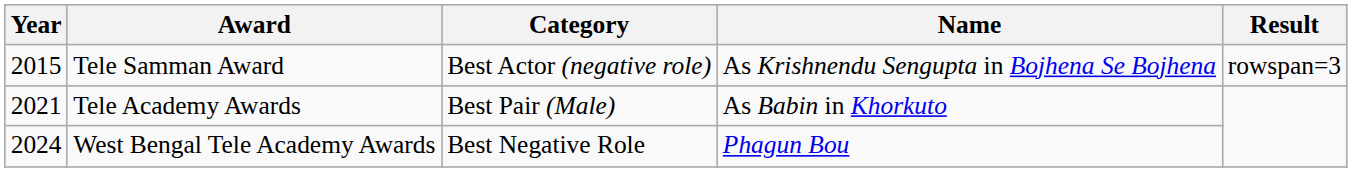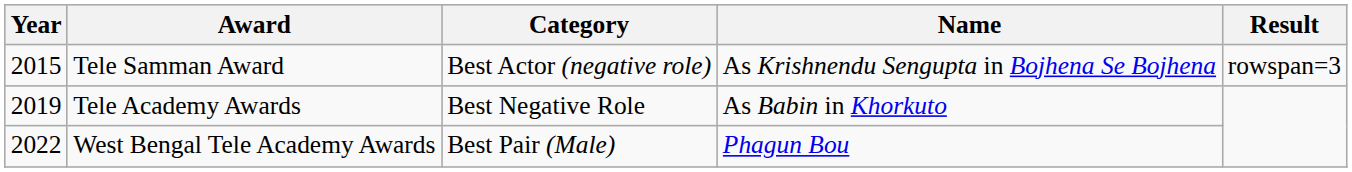(36, 105) 2021 -> (36, 105) 2019
(531, 105) Best Pair (Male) -> (546, 105) Best Negative Role
(36, 145) 2024 -> (36, 145) 2022
(546, 145) Best Negative Role -> (531, 145) Best Pair (Male)
